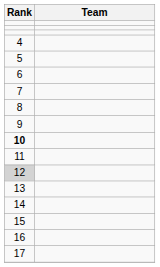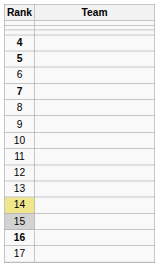(19, 43) normal -> (19, 43) bold
(19, 59) normal -> (19, 59) bold
(19, 91) normal -> (19, 91) bold
(19, 140) bold -> (19, 140) normal
(19, 172) lightgrey background -> (19, 172) no background
(19, 205) no background -> (19, 205) khaki background
(19, 221) no background -> (19, 221) lightgrey background
(19, 237) normal -> (19, 237) bold
